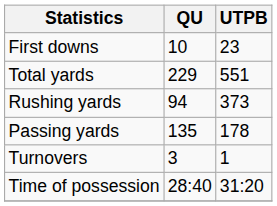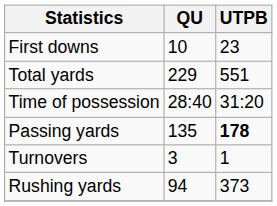rows swapped: (65, 102) <-> (84, 186)
(235, 130) normal -> (235, 130) bold
